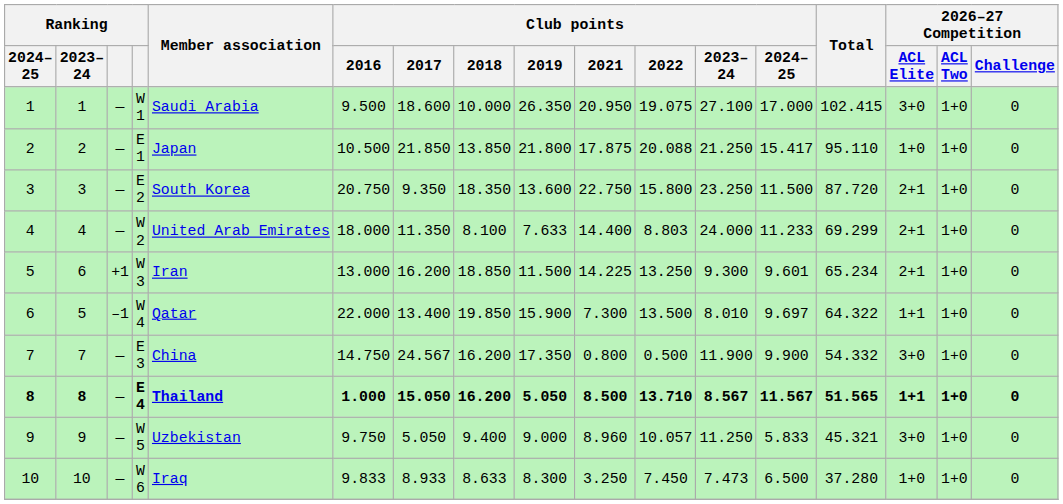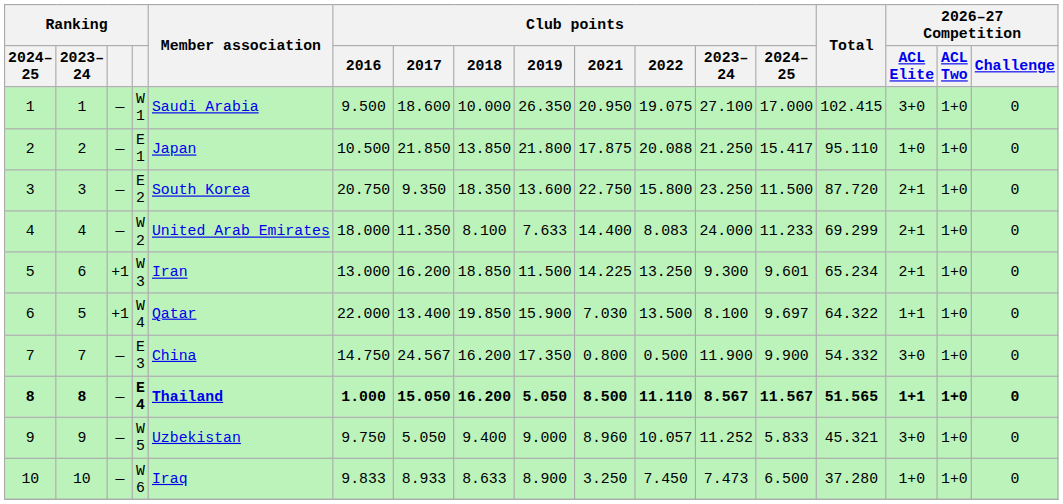(666, 231) 8.803 -> (666, 231) 8.083
(120, 314) –1 -> (120, 314) +1
(605, 314) 7.300 -> (605, 314) 7.030
(726, 314) 8.010 -> (726, 314) 8.100
(666, 396) 13.710 -> (666, 396) 11.110
(726, 438) 11.250 -> (726, 438) 11.252
(545, 479) 8.300 -> (545, 479) 8.900
